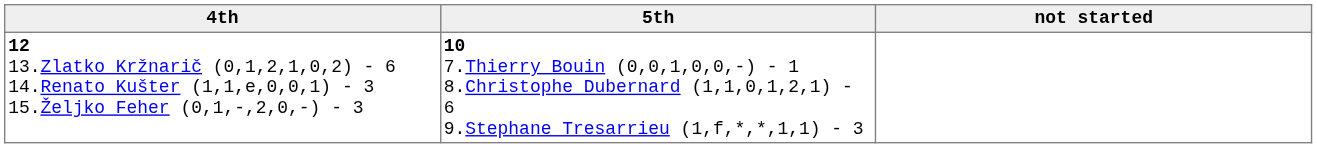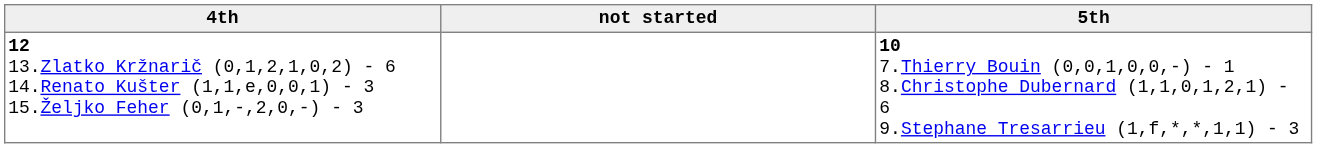columns swapped: (658, 18) <-> (1094, 18)
